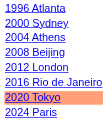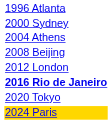(54, 83) normal -> (56, 83) bold
(33, 98) lightsalmon background -> (33, 98) no background
(31, 113) no background -> (31, 113) gold background
